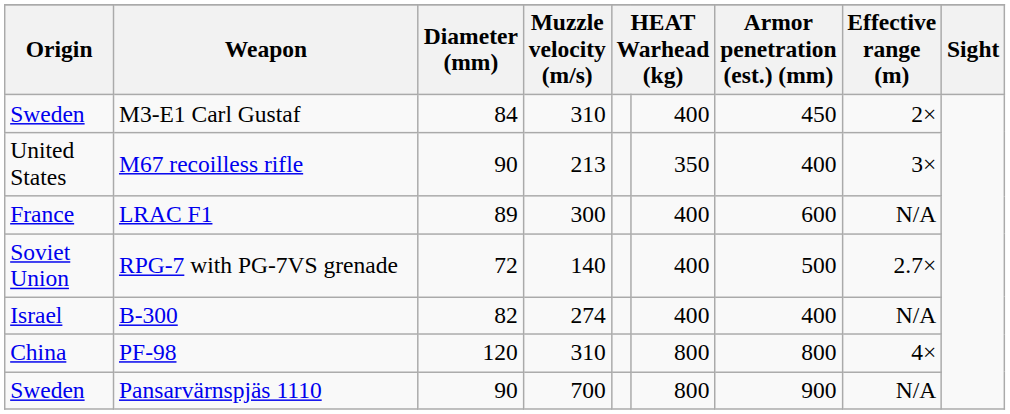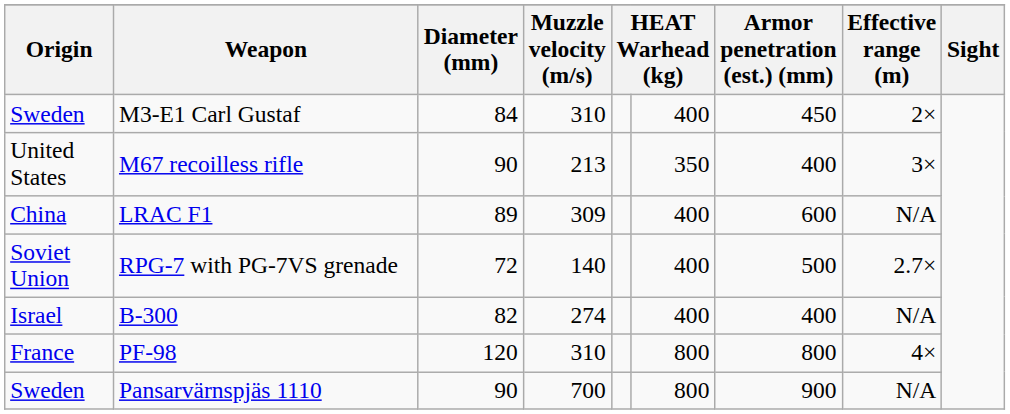(42, 214) France -> (38, 214) China
(588, 214) 300 -> (588, 214) 309
(38, 352) China -> (42, 352) France
